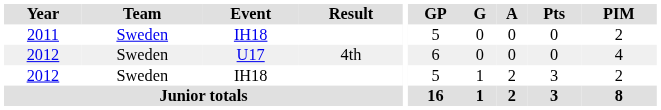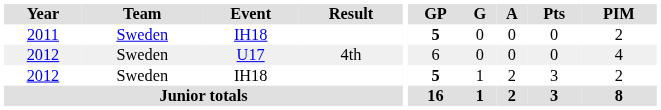(435, 34) normal -> (435, 34) bold
(435, 75) normal -> (435, 75) bold
